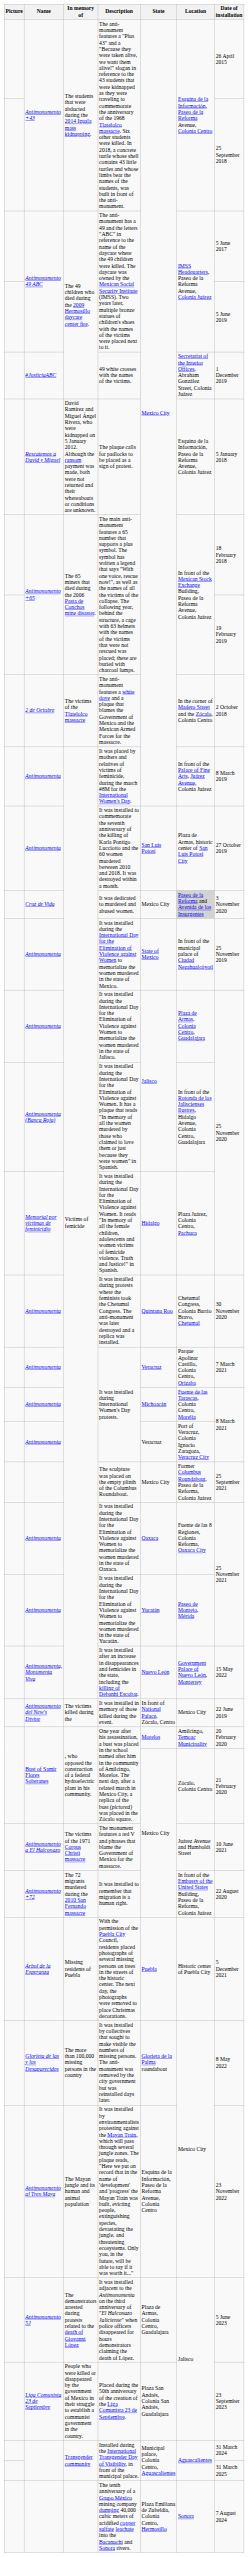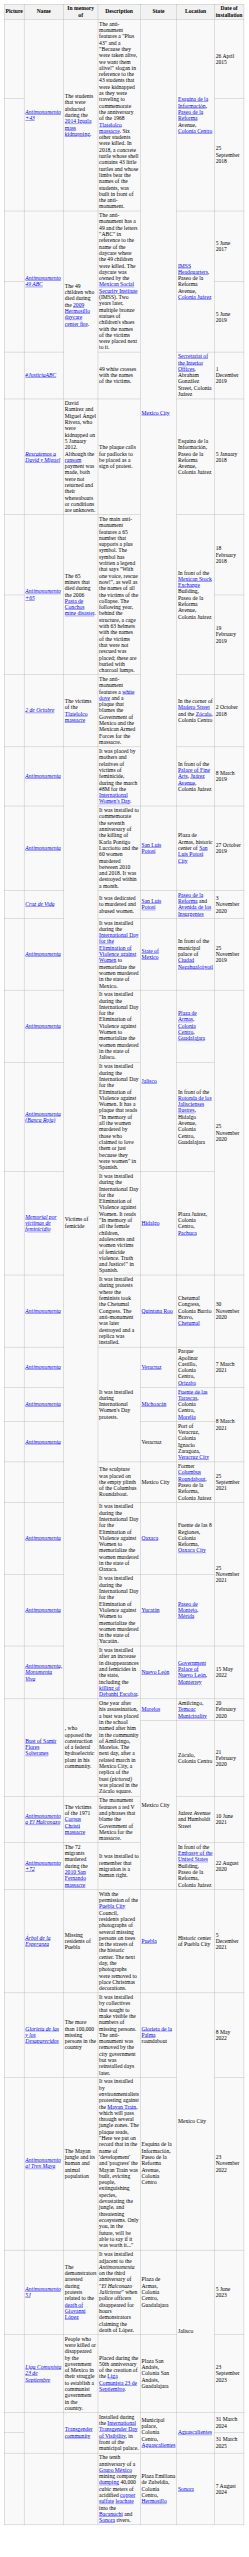(156, 904) Mexico City -> (151, 904) San Luís Potosí
(195, 904) lightgrey background -> (195, 904) no background
- row: (43, 1713)
